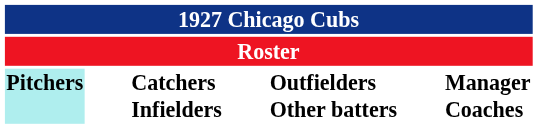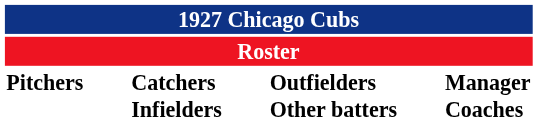(45, 82) paleturquoise background -> (45, 82) no background
